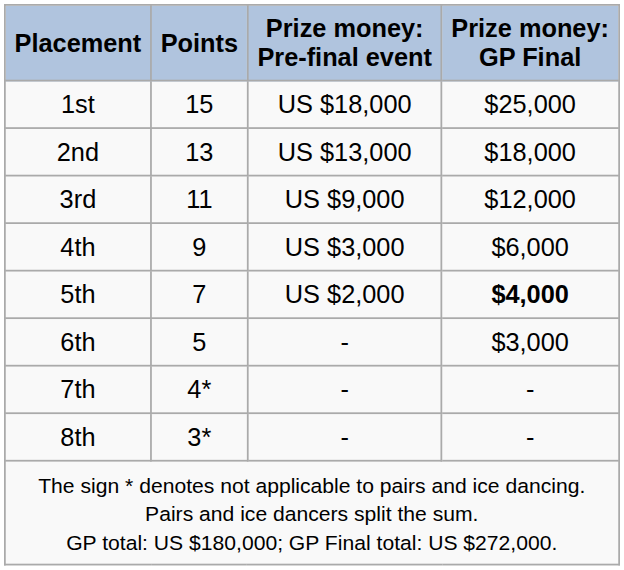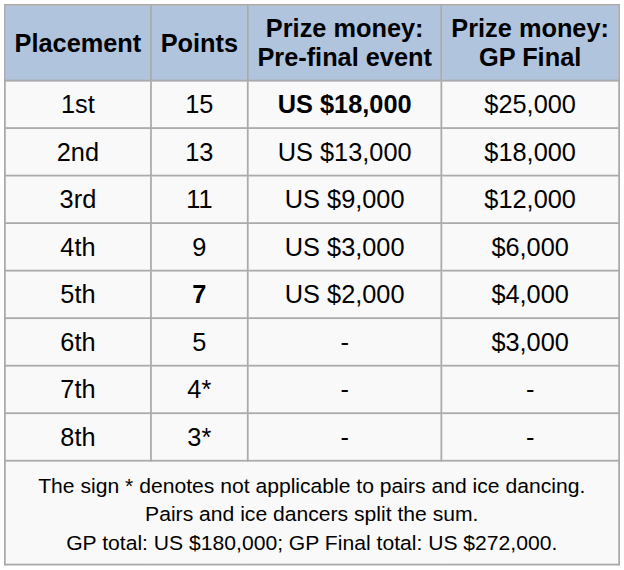(345, 105) normal -> (345, 105) bold
(199, 295) normal -> (199, 295) bold
(530, 295) bold -> (530, 295) normal
